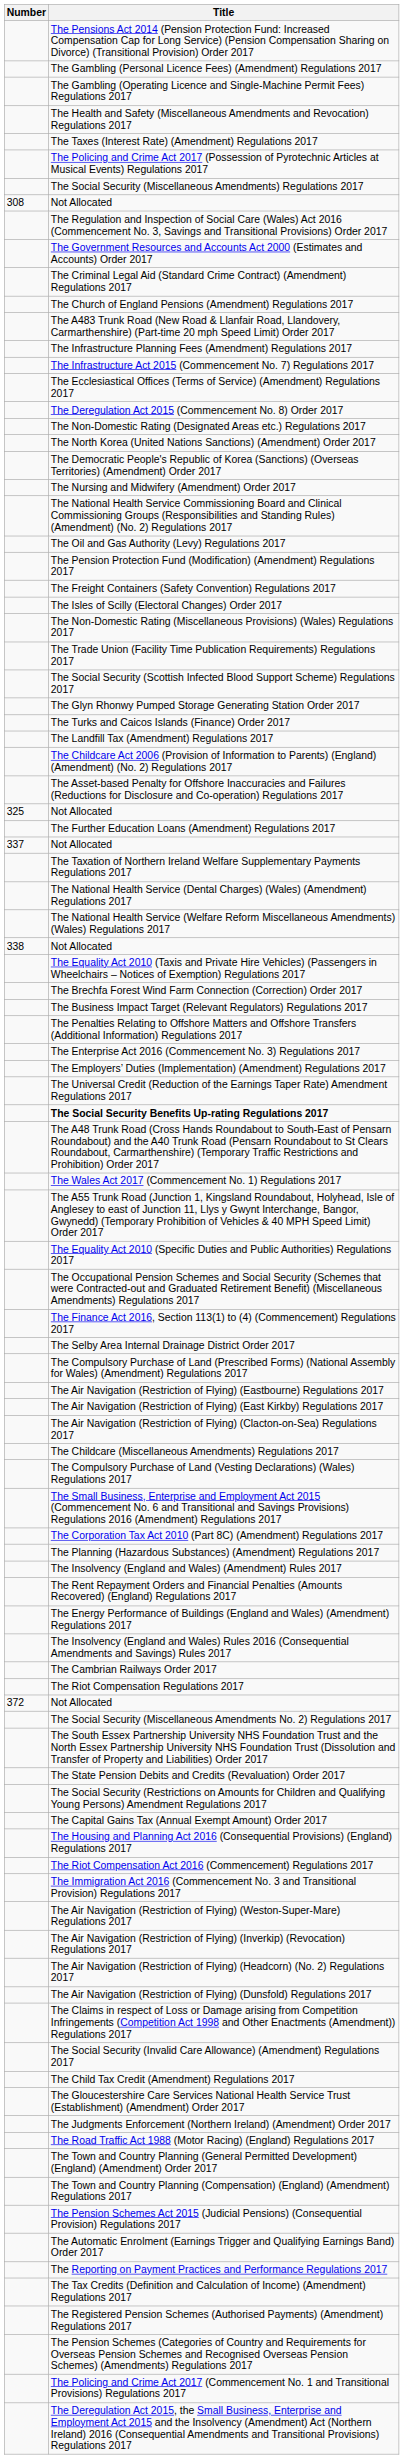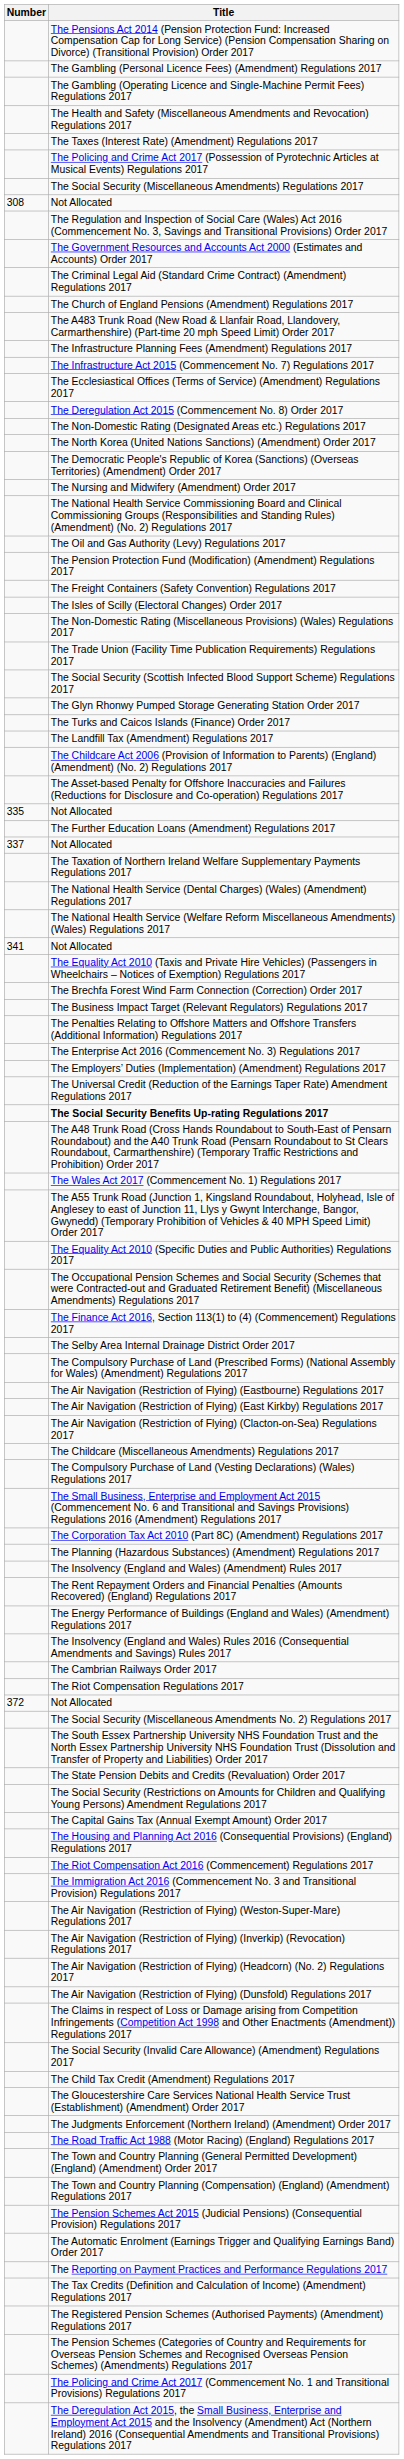(15, 812) 325 -> (15, 812) 335
(15, 946) 338 -> (15, 946) 341
